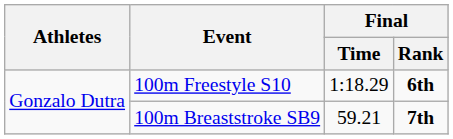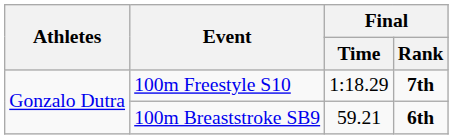(421, 85) 6th -> (421, 85) 7th
(421, 117) 7th -> (421, 117) 6th
